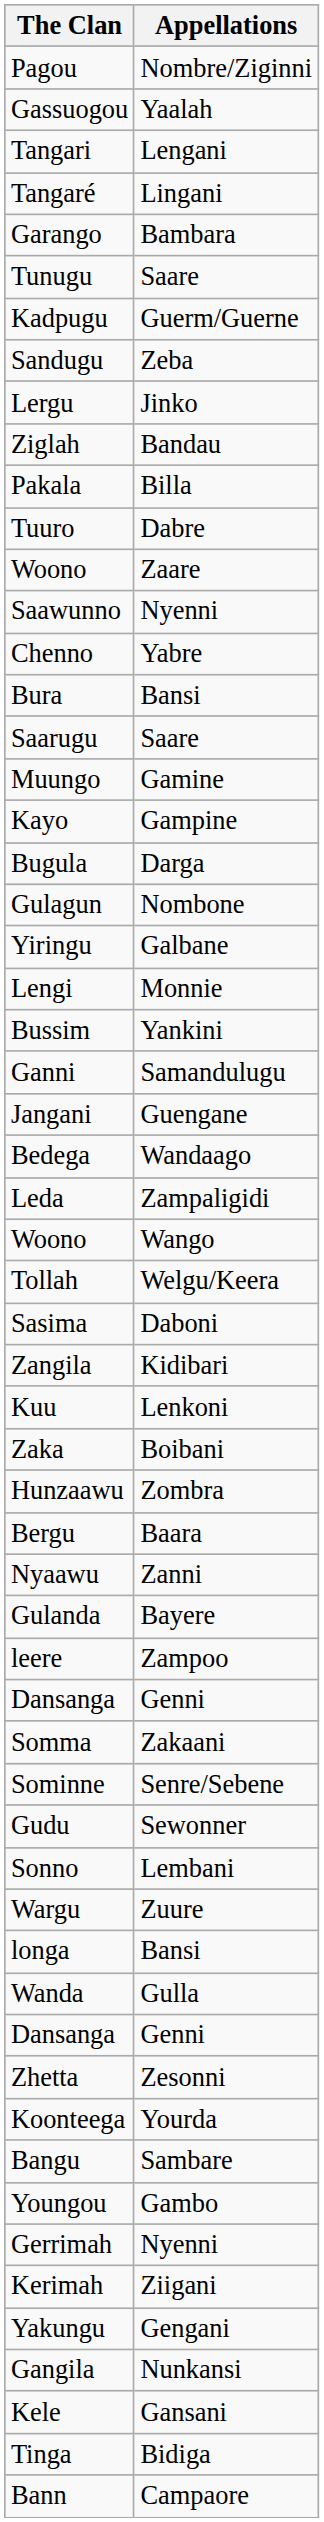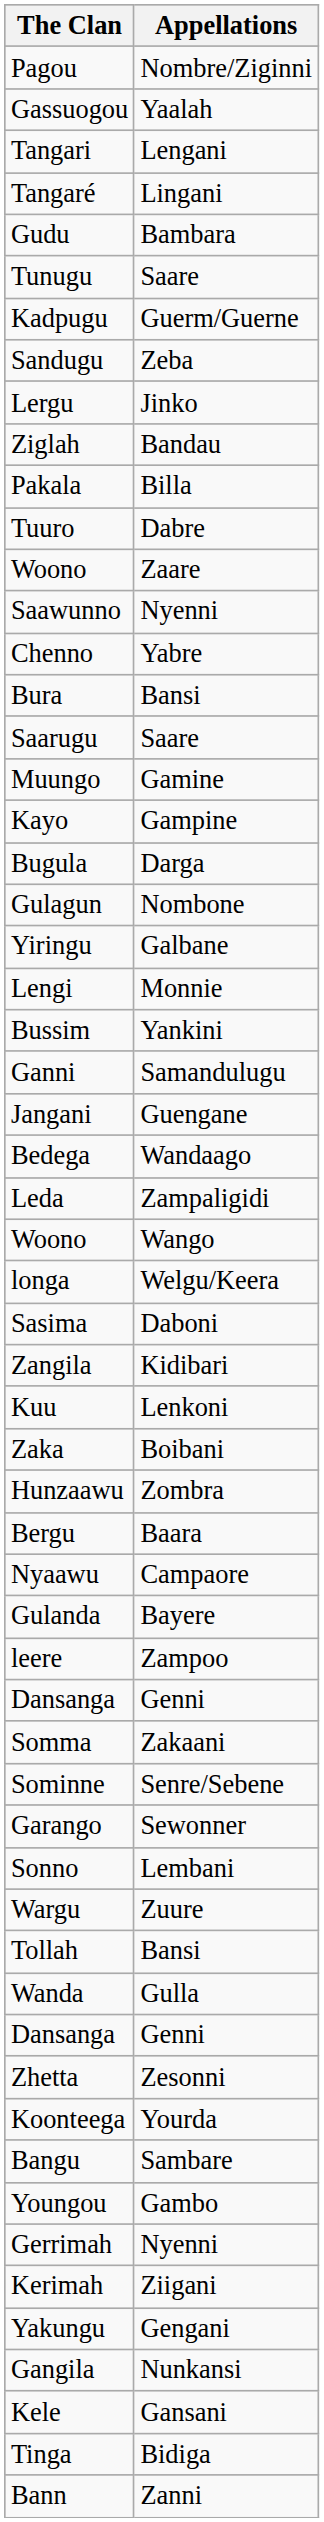(56, 234) Garango -> (40, 234) Gudu
(44, 1281) Tollah -> (40, 1281) longa
(171, 1574) Zanni -> (195, 1574) Campaore
(40, 1825) Gudu -> (56, 1825) Garango
(40, 1951) longa -> (44, 1951) Tollah
(195, 2495) Campaore -> (171, 2495) Zanni
